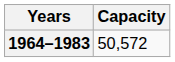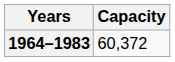(122, 43) 50,572 -> (122, 43) 60,372
